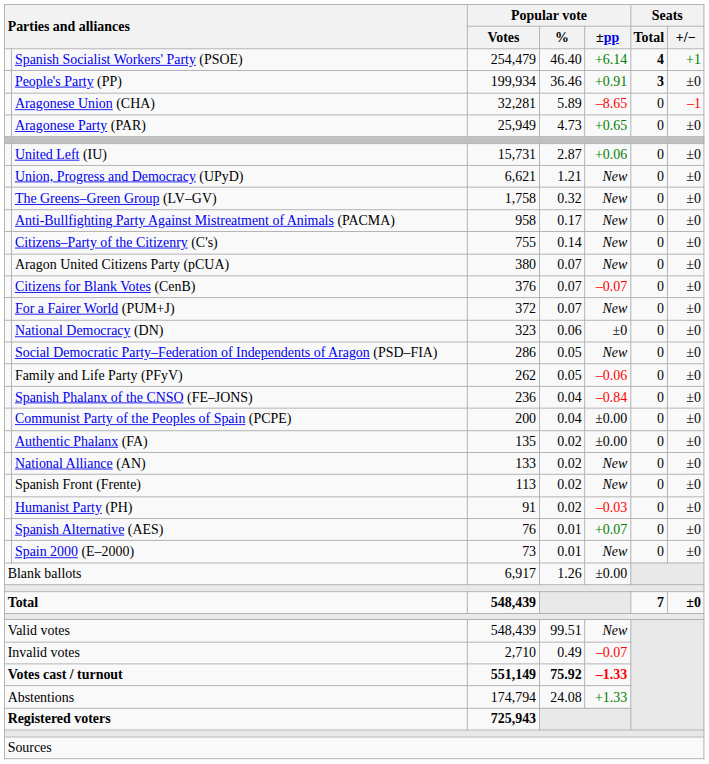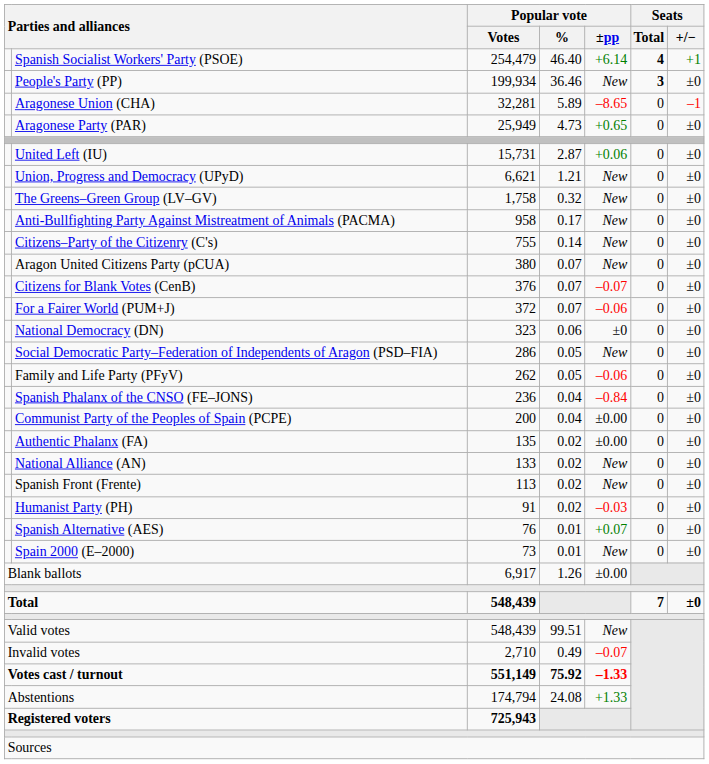(611, 81) +0.91 -> (615, 81) New
(615, 308) New -> (612, 308) –0.06
